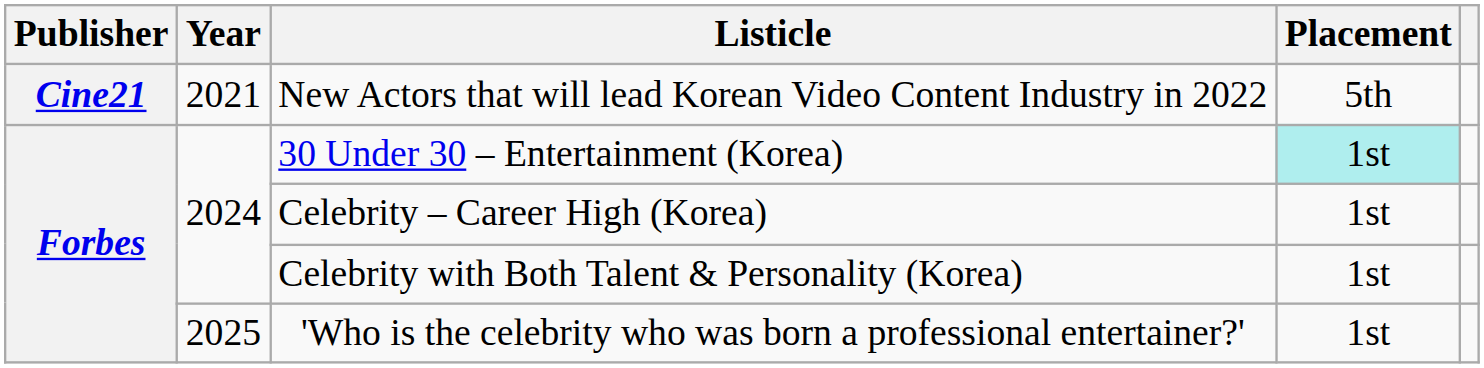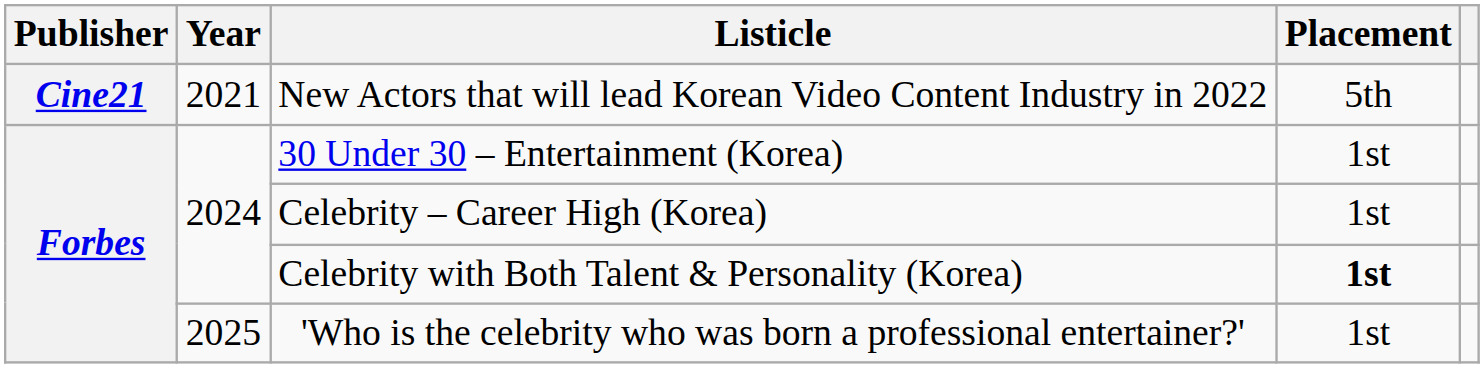(1368, 153) paleturquoise background -> (1368, 153) no background
(1368, 272) normal -> (1368, 272) bold
